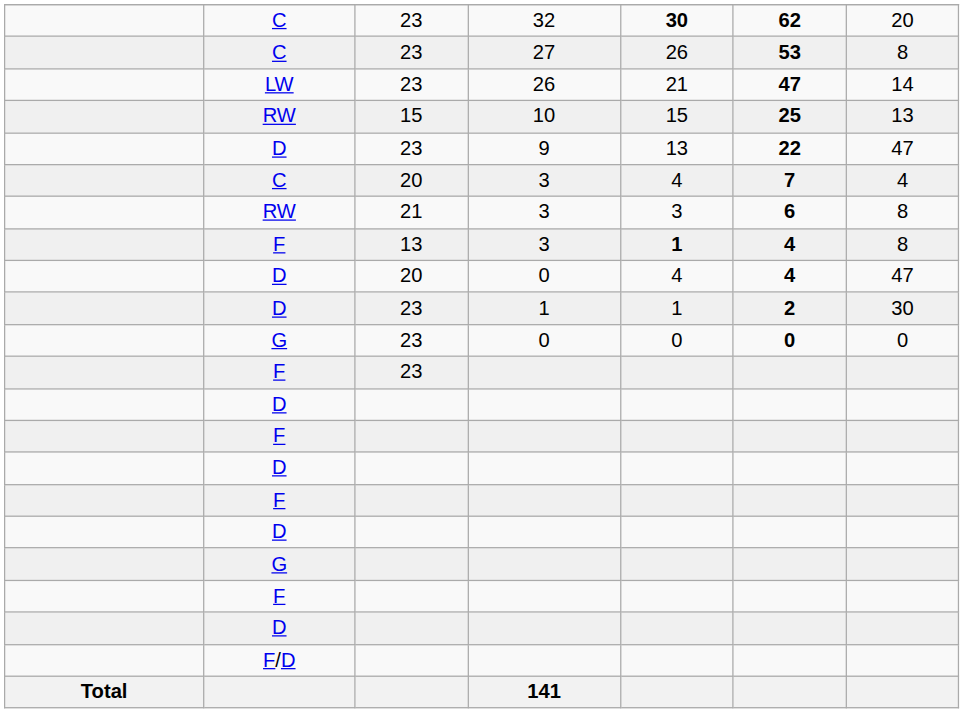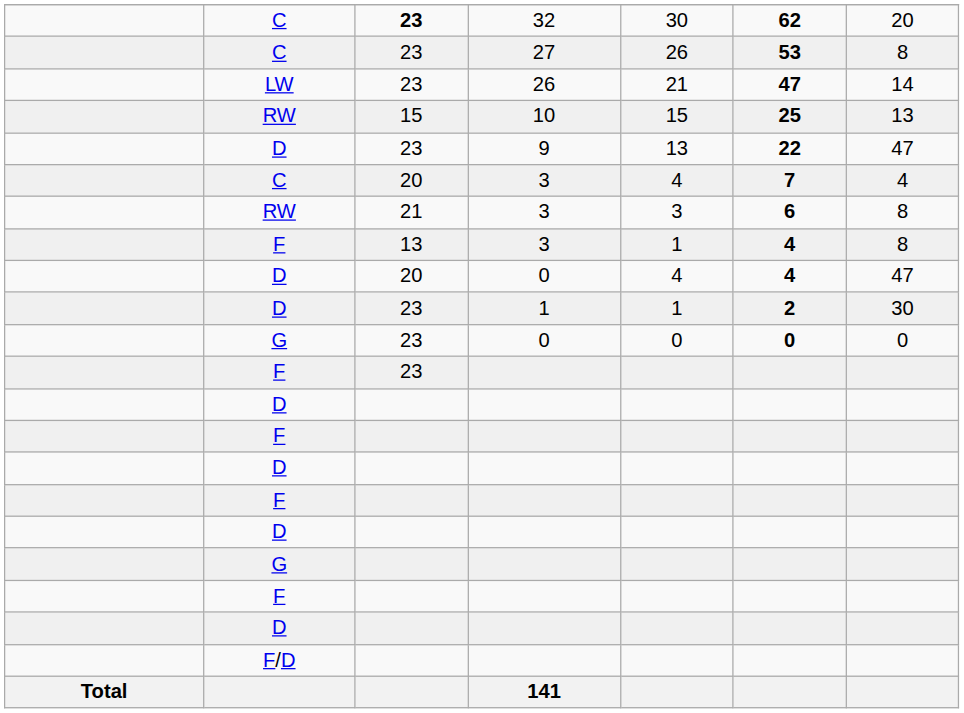(411, 20) normal -> (411, 20) bold
(677, 20) bold -> (677, 20) normal
(677, 244) bold -> (677, 244) normal
